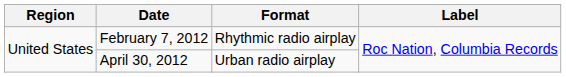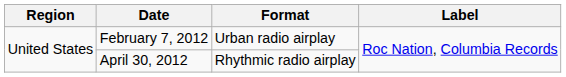(285, 38) Rhythmic radio airplay -> (275, 38) Urban radio airplay
(275, 60) Urban radio airplay -> (285, 60) Rhythmic radio airplay
